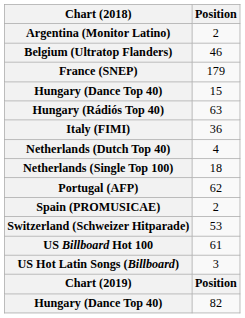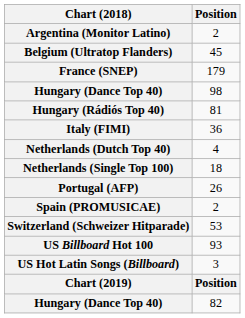(216, 52) 46 -> (216, 52) 45
(216, 91) 15 -> (216, 91) 98
(216, 110) 63 -> (216, 110) 81
(216, 187) 62 -> (216, 187) 26
(216, 245) 61 -> (216, 245) 93
